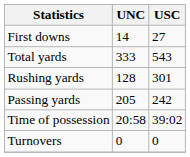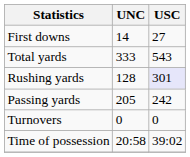(162, 78) no background -> (162, 78) lavender background
rows swapped: (35, 141) <-> (59, 120)
